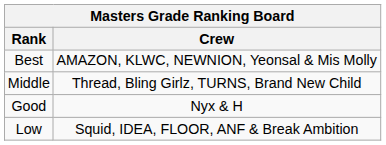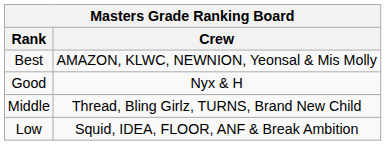rows swapped: (29, 106) <-> (29, 84)
